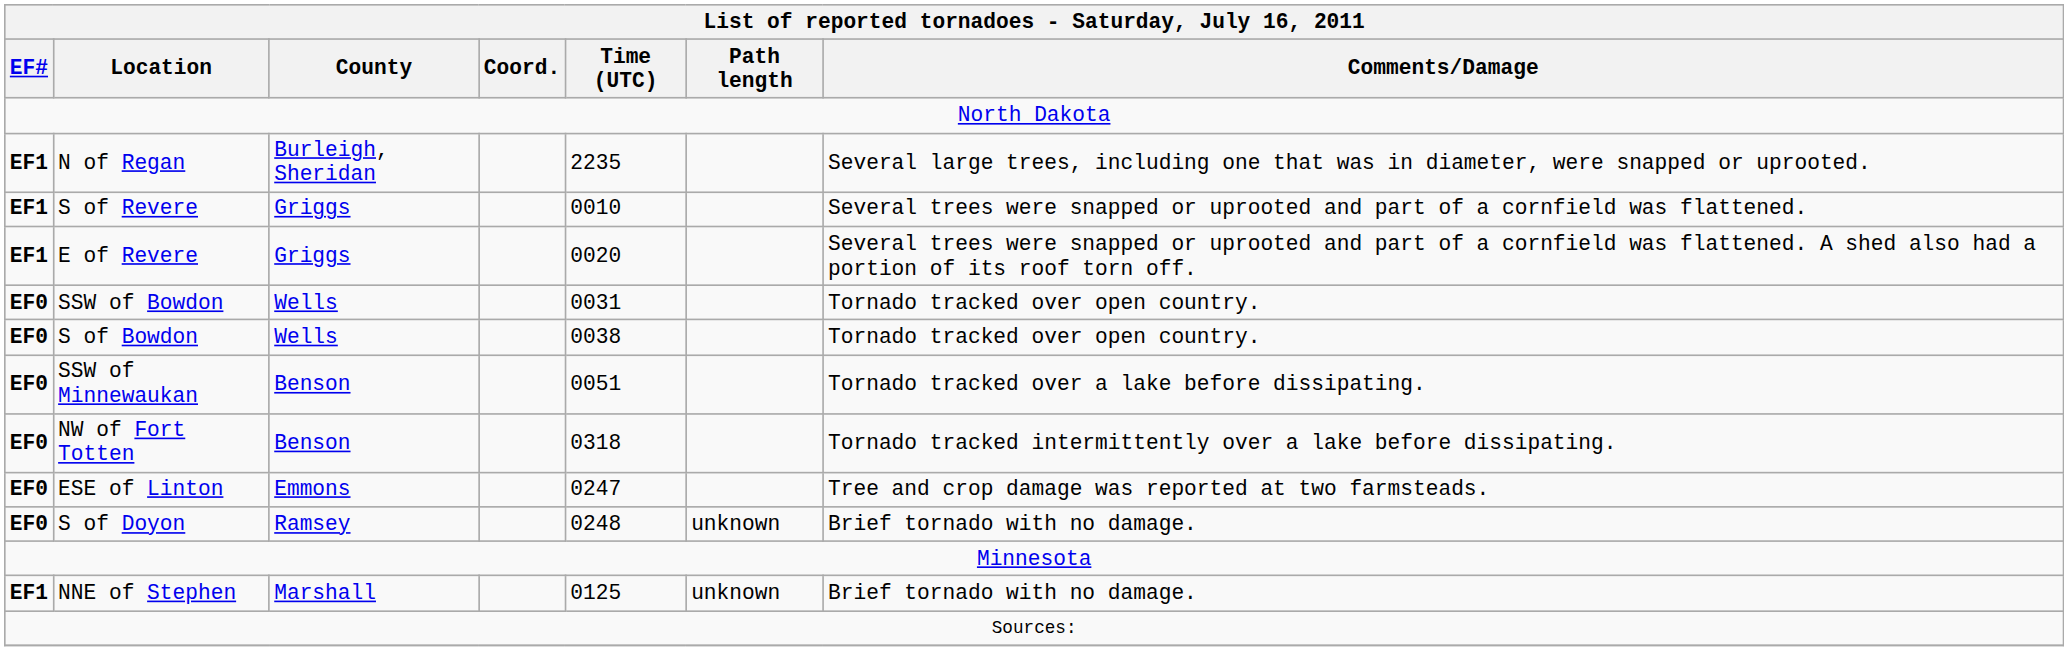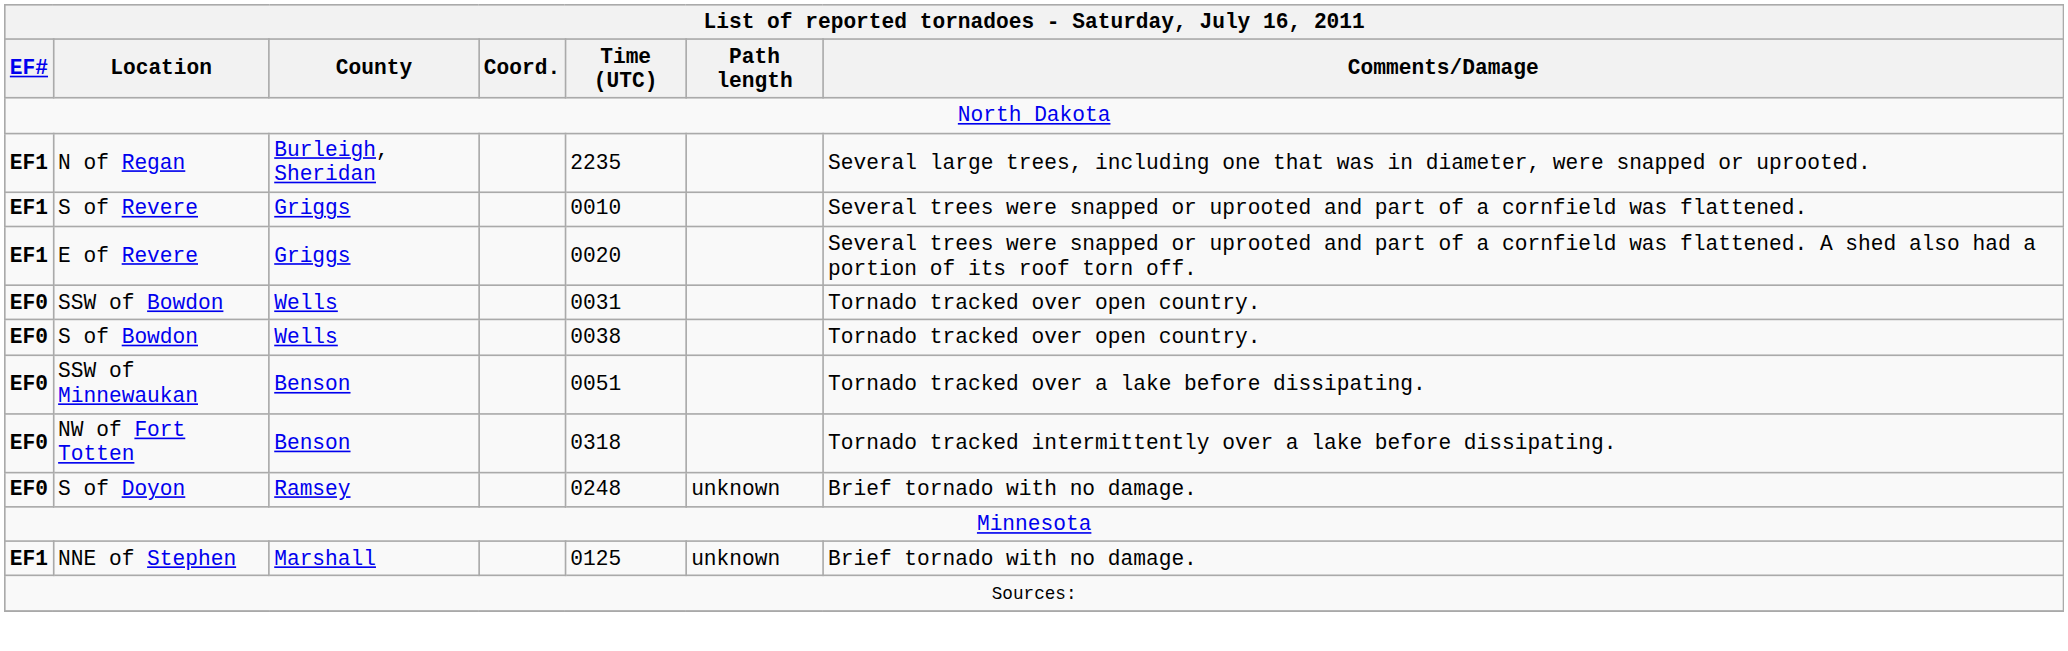- row: (141, 490)
